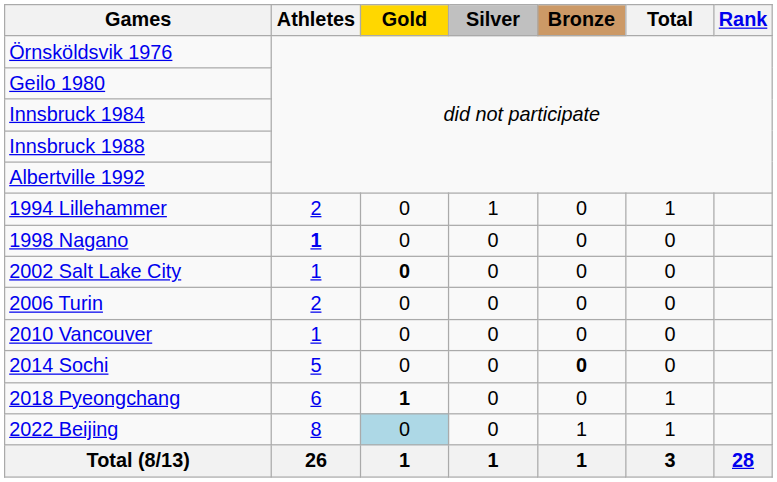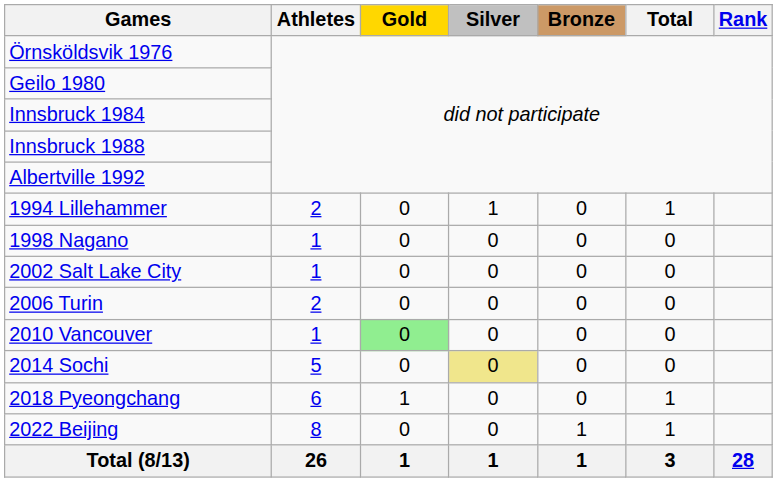(316, 240) bold -> (316, 240) normal
(404, 271) bold -> (404, 271) normal
(404, 334) no background -> (404, 334) lightgreen background
(493, 366) no background -> (493, 366) khaki background
(581, 366) bold -> (581, 366) normal
(404, 397) bold -> (404, 397) normal
(404, 429) lightblue background -> (404, 429) no background
